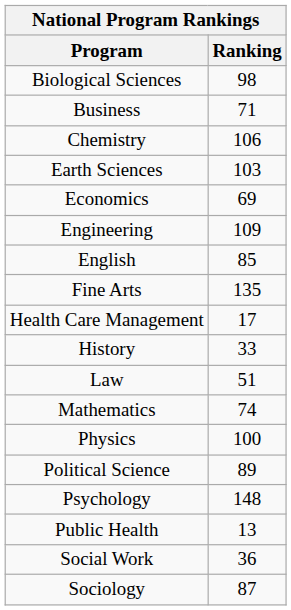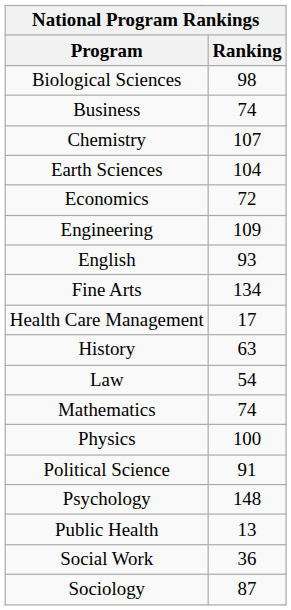(247, 110) 71 -> (247, 110) 74
(247, 140) 106 -> (247, 140) 107
(247, 170) 103 -> (247, 170) 104
(247, 200) 69 -> (247, 200) 72
(247, 259) 85 -> (247, 259) 93
(247, 289) 135 -> (247, 289) 134
(247, 349) 33 -> (247, 349) 63
(247, 379) 51 -> (247, 379) 54
(247, 469) 89 -> (247, 469) 91
